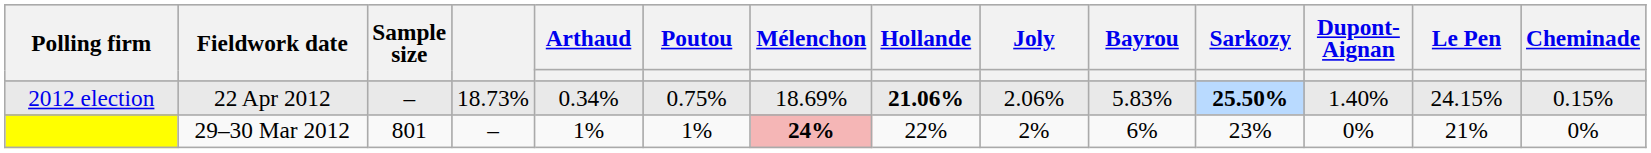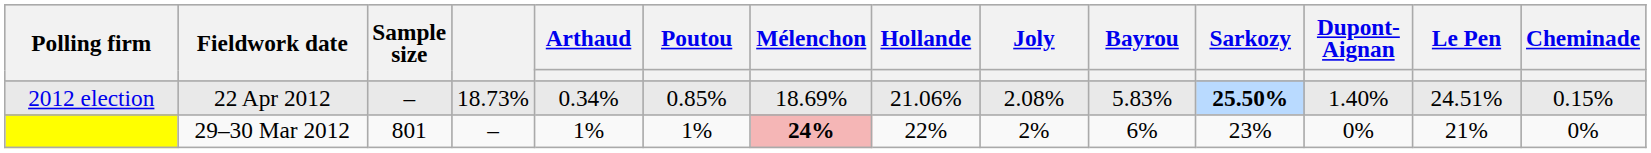(697, 98) 0.75% -> (697, 98) 0.85%
(926, 98) bold -> (926, 98) normal
(1034, 98) 2.06% -> (1034, 98) 2.08%
(1467, 98) 24.15% -> (1467, 98) 24.51%
